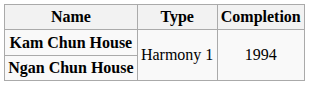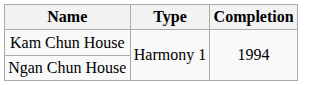(71, 42) bold -> (67, 42) normal
(71, 67) bold -> (67, 67) normal
